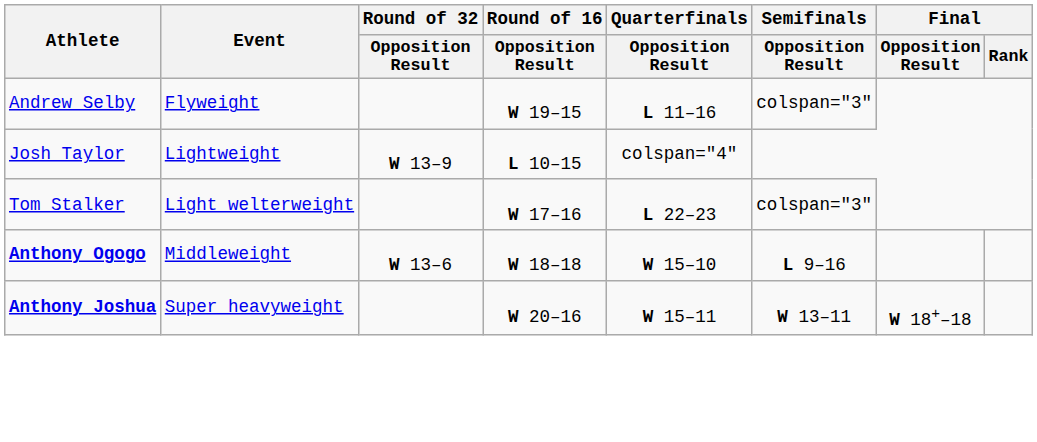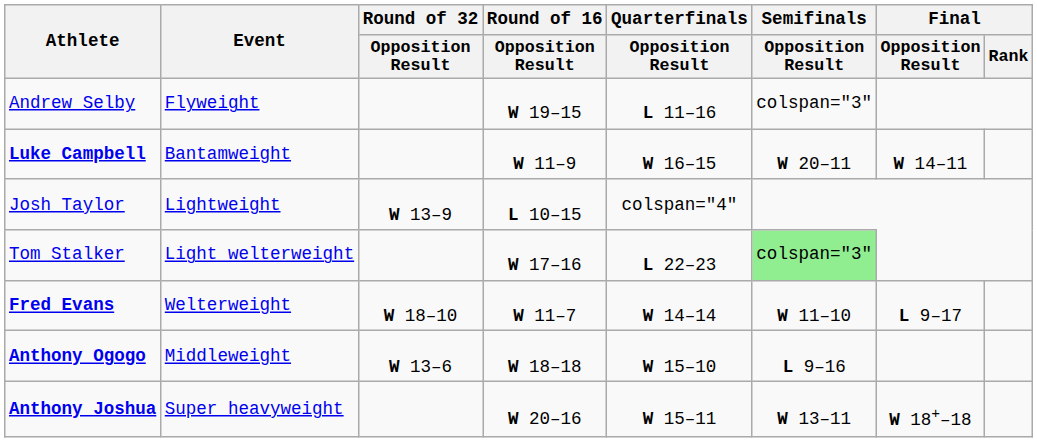+ row: (77, 154)
(814, 204) no background -> (814, 255) lightgreen background
+ row: (62, 305)
